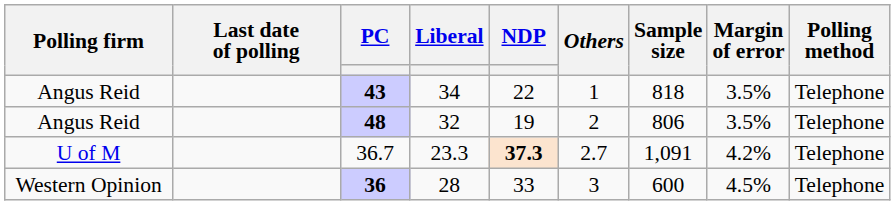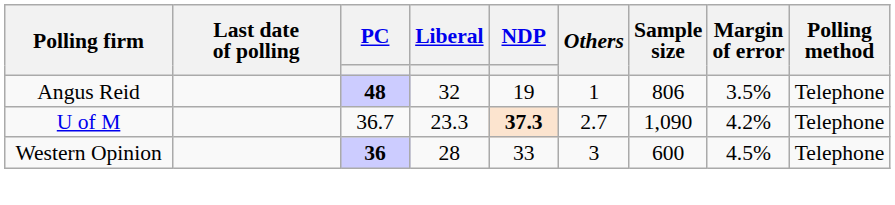- row: (375, 91)
(594, 122) 2 -> (594, 91) 1
(668, 153) 1,091 -> (668, 122) 1,090
